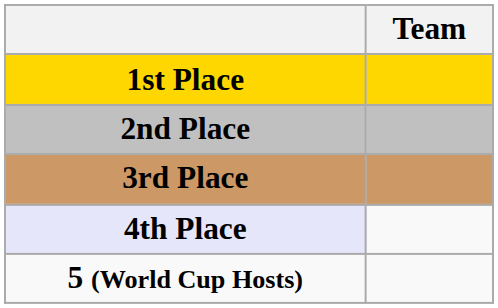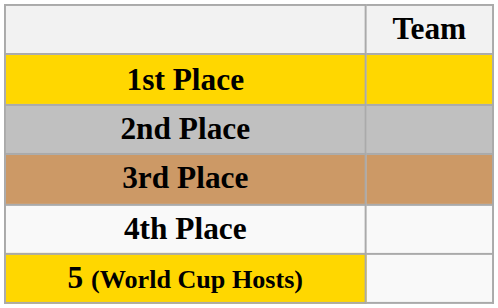(185, 228) lavender background -> (185, 228) no background
(185, 278) no background -> (185, 278) gold background
